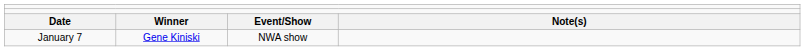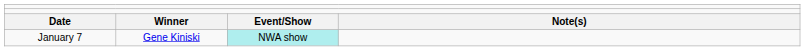(283, 37) no background -> (283, 37) paleturquoise background
